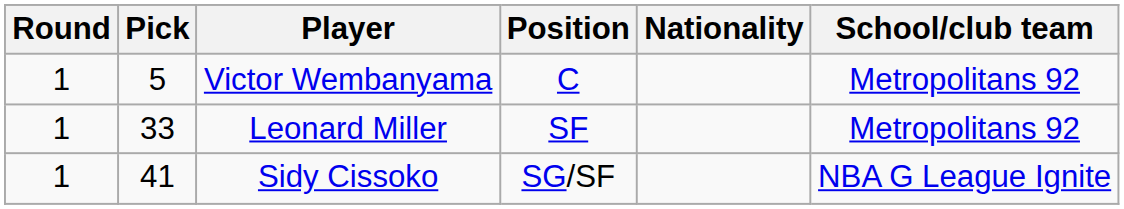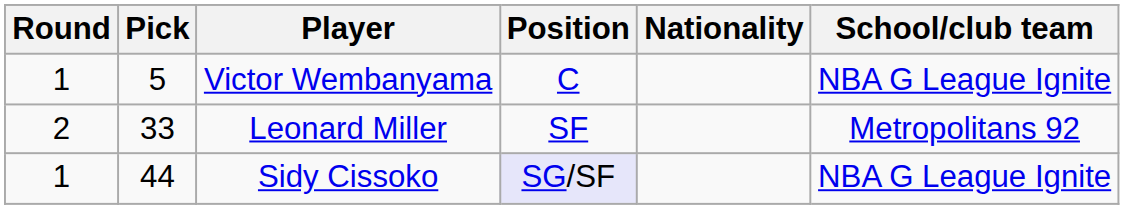(965, 78) Metropolitans 92 -> (965, 78) NBA G League Ignite
(62, 128) 1 -> (62, 128) 2
(157, 177) 41 -> (157, 177) 44
(568, 177) no background -> (568, 177) lavender background
